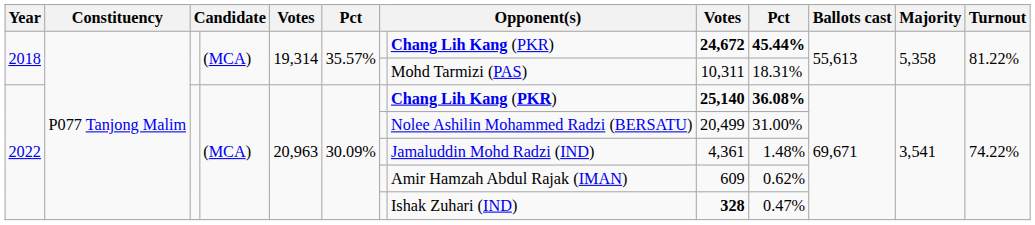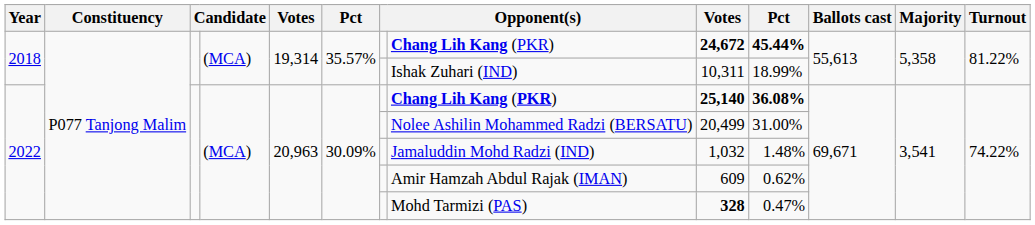(459, 71) Mohd Tarmizi (PAS) -> (454, 71) Ishak Zuhari (IND)
(777, 71) 18.31% -> (777, 71) 18.99%
(726, 151) 4,361 -> (726, 151) 1,032
(454, 205) Ishak Zuhari (IND) -> (459, 205) Mohd Tarmizi (PAS)
